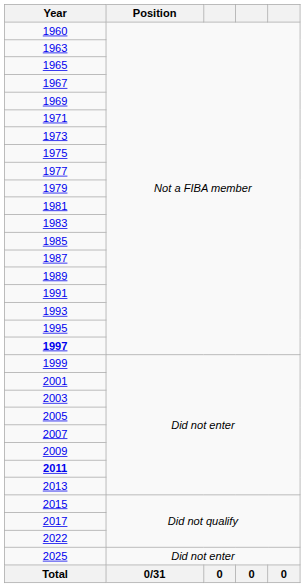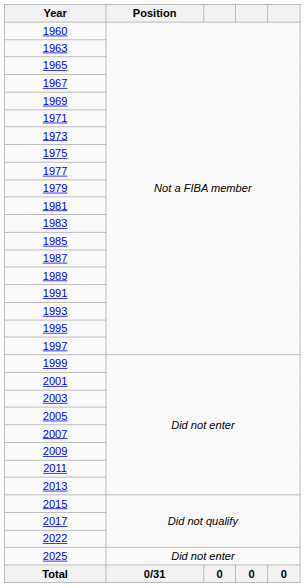(55, 346) bold -> (55, 346) normal
(55, 469) bold -> (55, 469) normal
